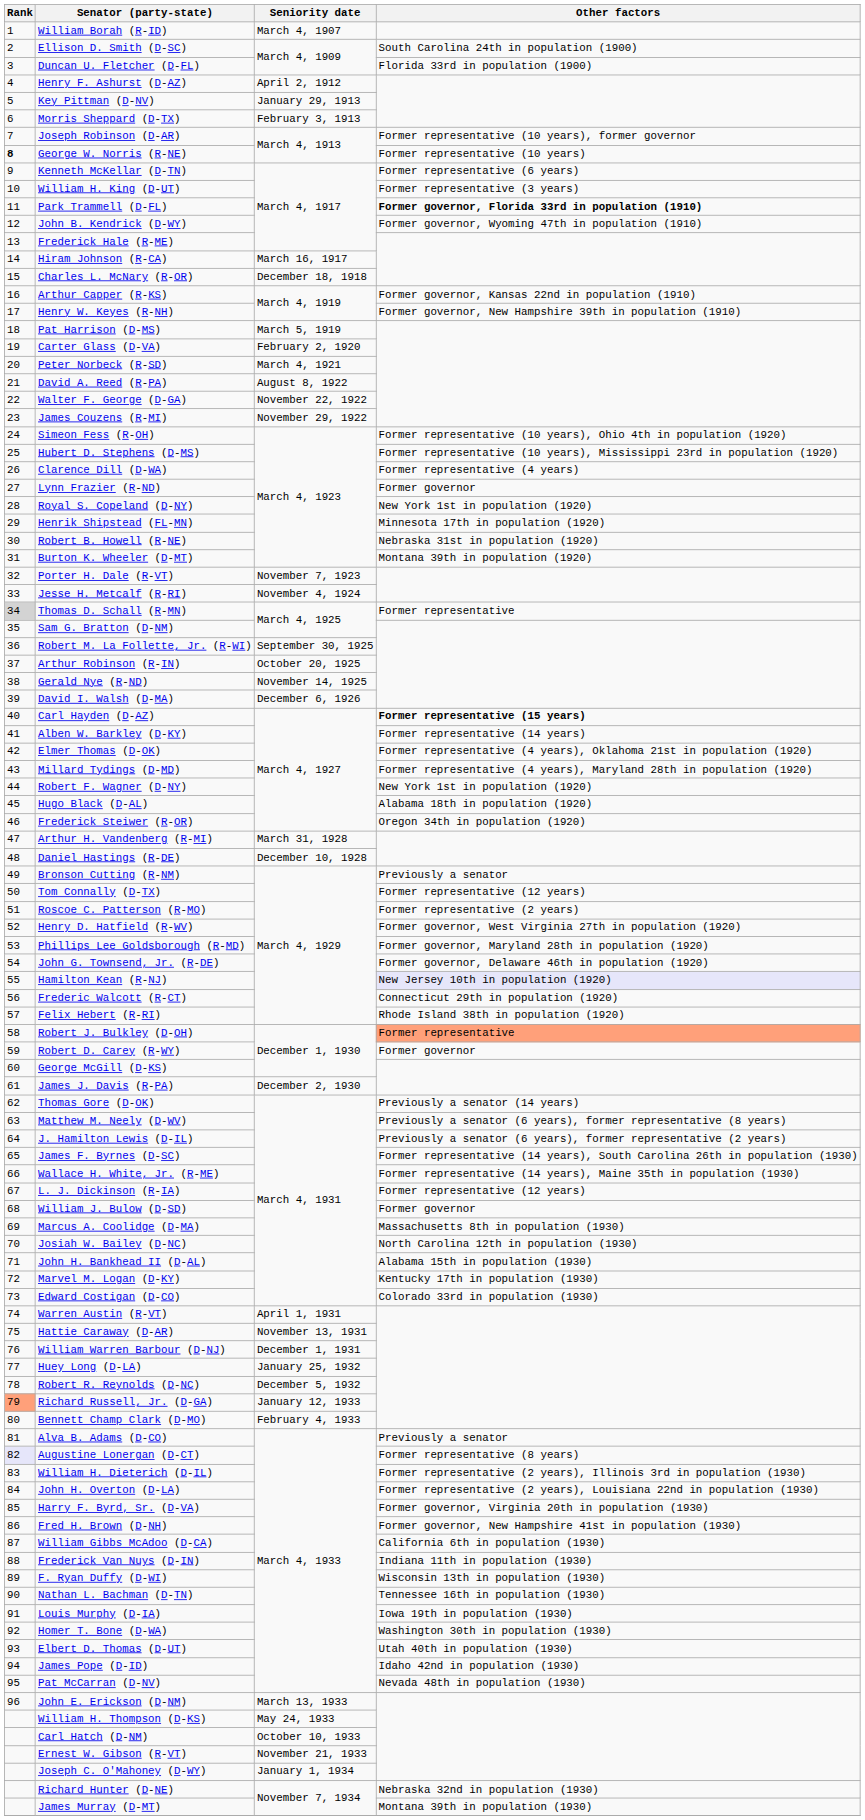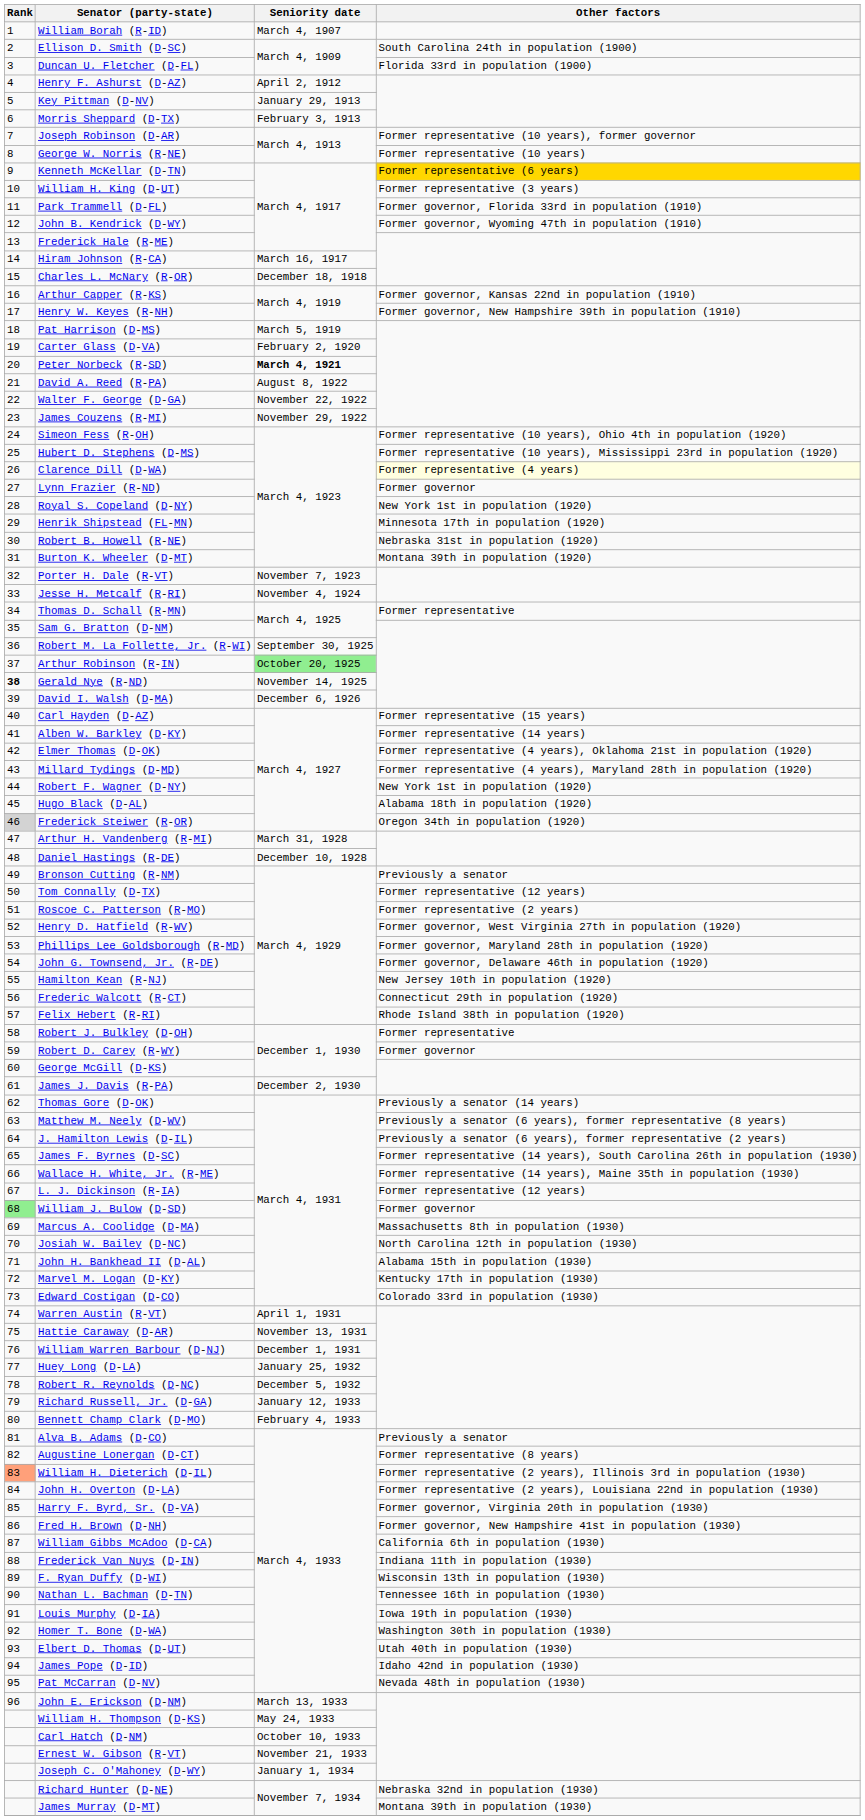(10, 154) bold -> (10, 154) normal
(479, 171) no background -> (479, 171) gold background
(540, 207) bold -> (540, 207) normal
(299, 365) normal -> (299, 365) bold
(479, 470) no background -> (479, 470) lightyellow background
(13, 611) lightgrey background -> (13, 611) no background
(309, 664) no background -> (309, 664) lightgreen background
(13, 681) normal -> (13, 681) bold
(482, 717) bold -> (482, 717) normal
(13, 822) no background -> (13, 822) lightgrey background
(495, 980) lavender background -> (495, 980) no background
(447, 1033) lightsalmon background -> (447, 1033) no background
(13, 1209) no background -> (13, 1209) lightgreen background
(13, 1402) lightsalmon background -> (13, 1402) no background
(13, 1455) lavender background -> (13, 1455) no background
(13, 1473) no background -> (13, 1473) lightsalmon background
